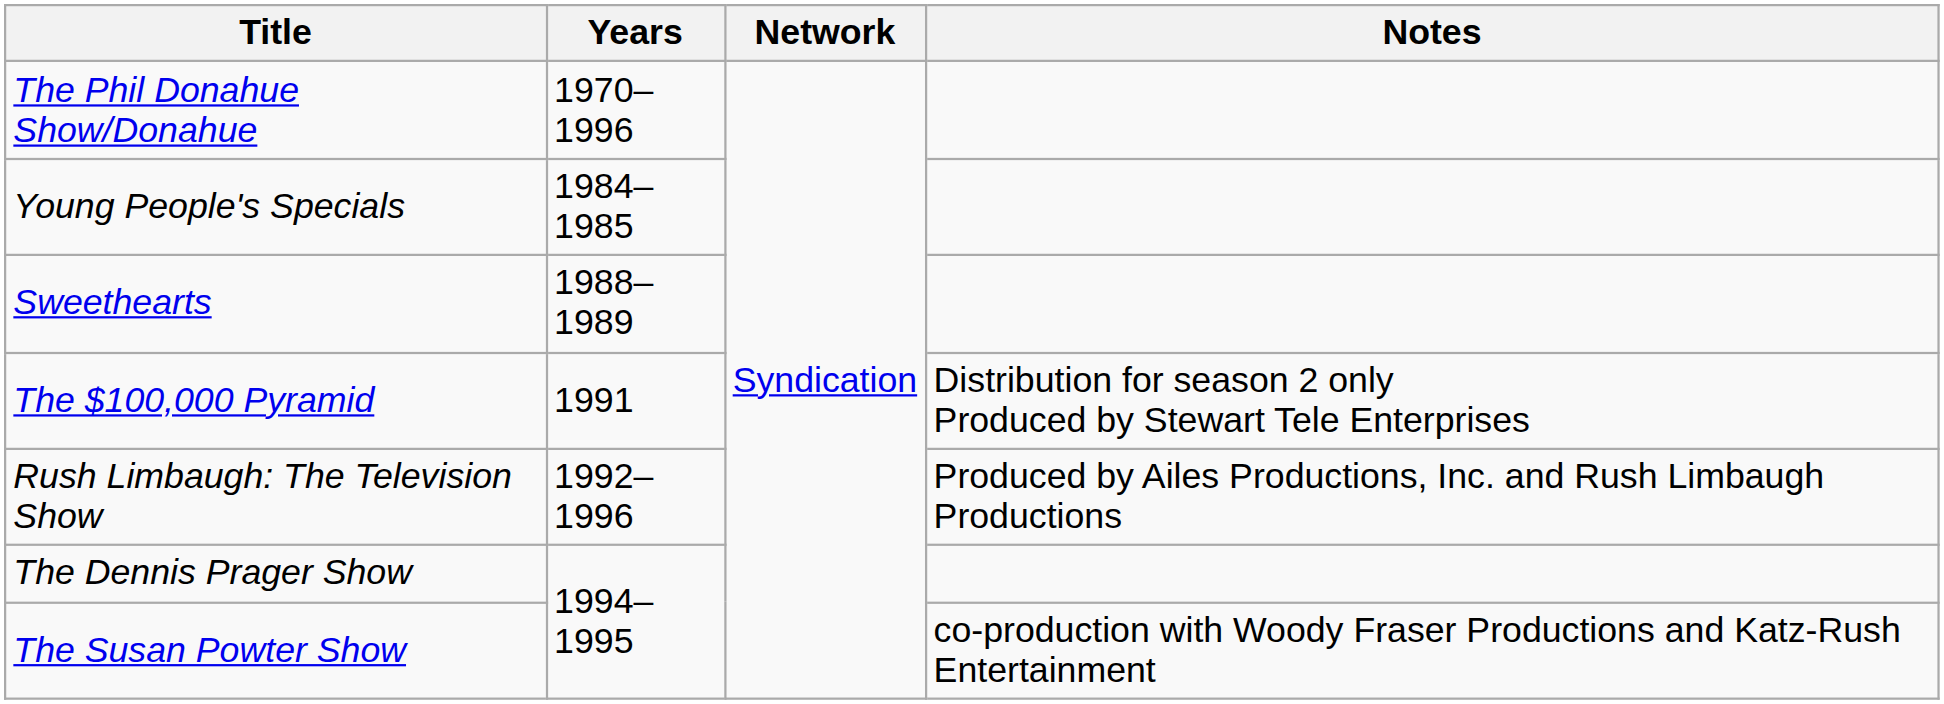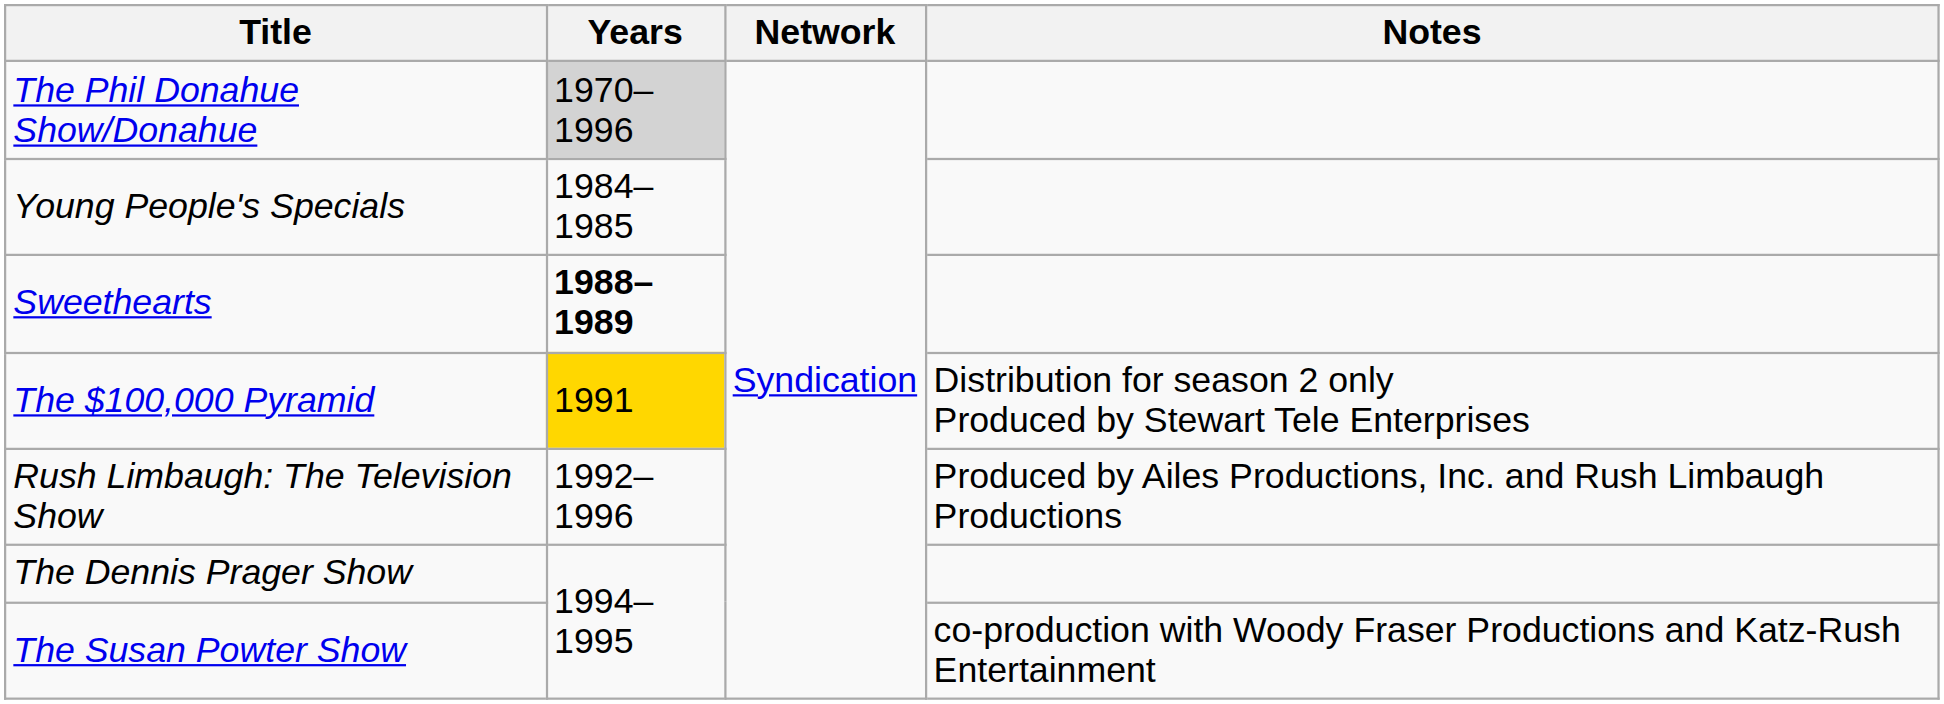(604, 109) no background -> (604, 109) lightgrey background
(604, 302) normal -> (604, 302) bold
(594, 399) no background -> (594, 399) gold background
